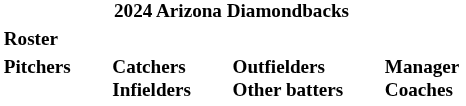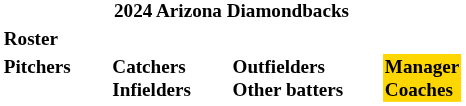(422, 77) no background -> (422, 77) gold background
